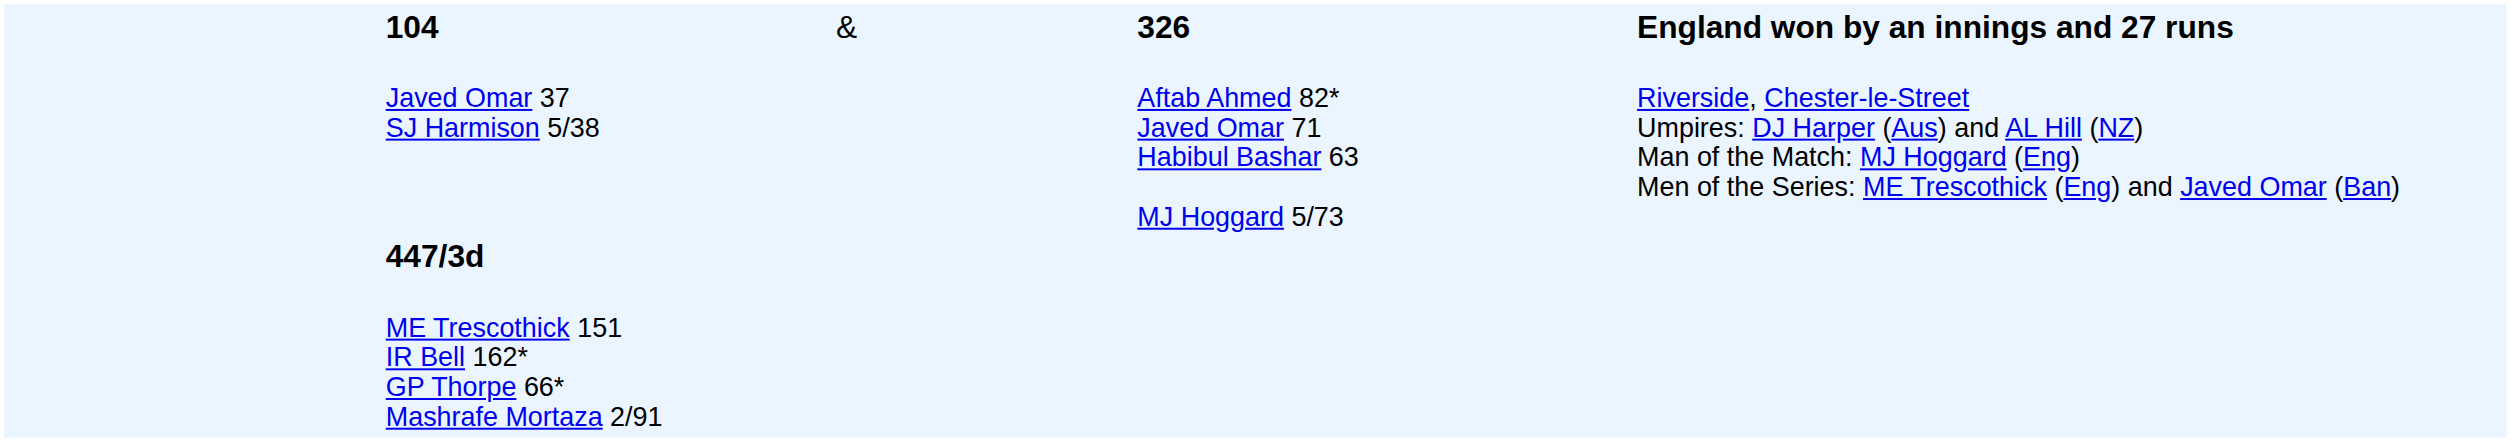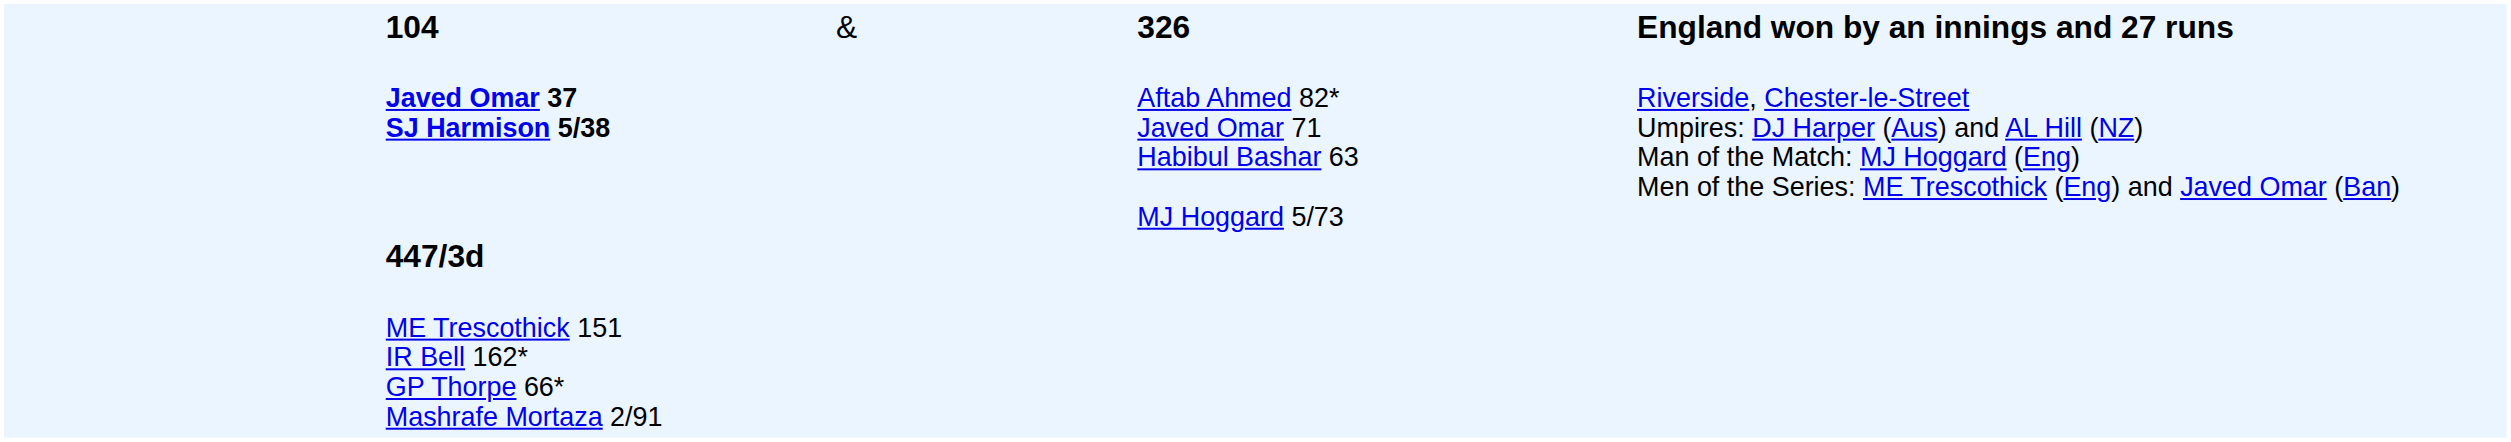(493, 113) normal -> (498, 113) bold
